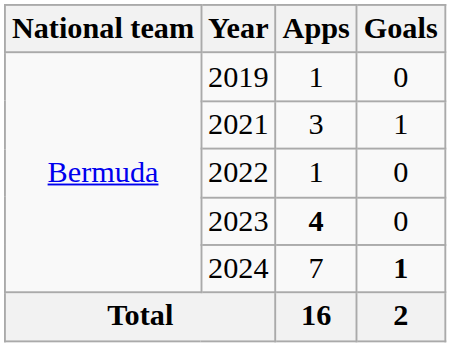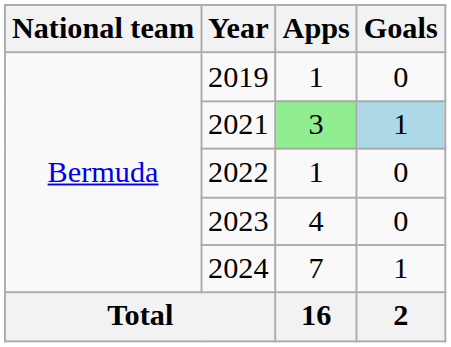(316, 124) no background -> (316, 124) lightgreen background
(401, 124) no background -> (401, 124) lightblue background
(316, 220) bold -> (316, 220) normal
(401, 268) bold -> (401, 268) normal
